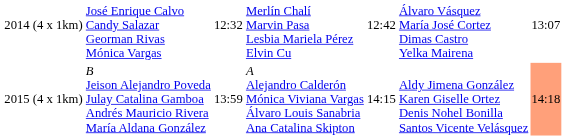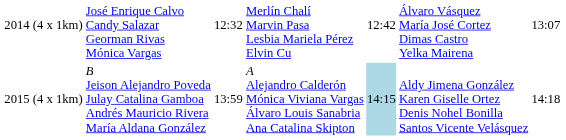(381, 99) no background -> (381, 99) lightblue background
(546, 99) lightsalmon background -> (546, 99) no background
